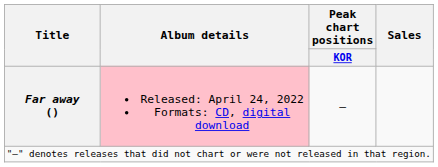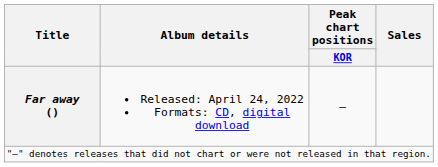(205, 113) pink background -> (205, 113) no background
